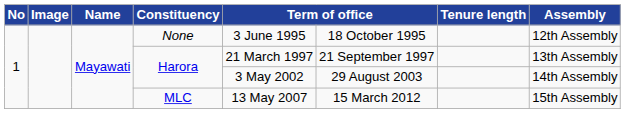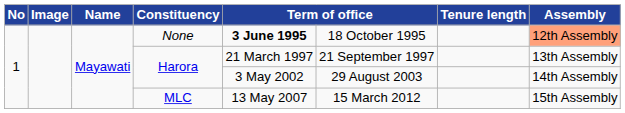(269, 35) normal -> (269, 35) bold
(575, 35) no background -> (575, 35) lightsalmon background
